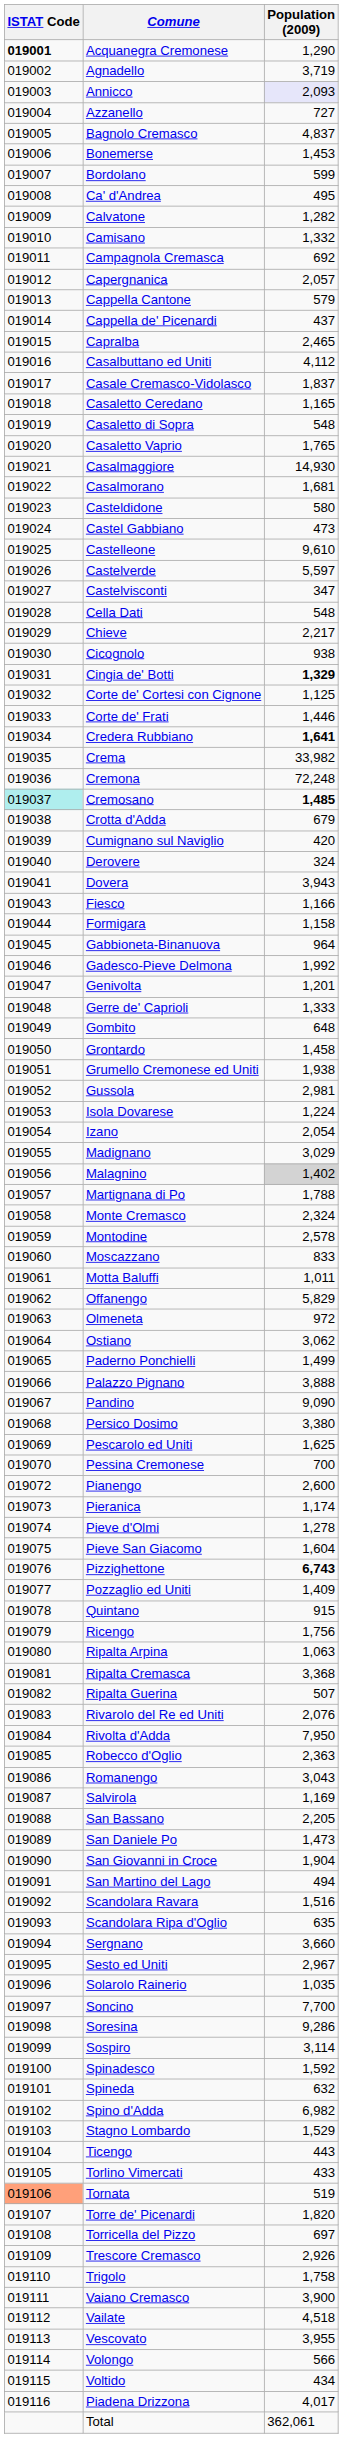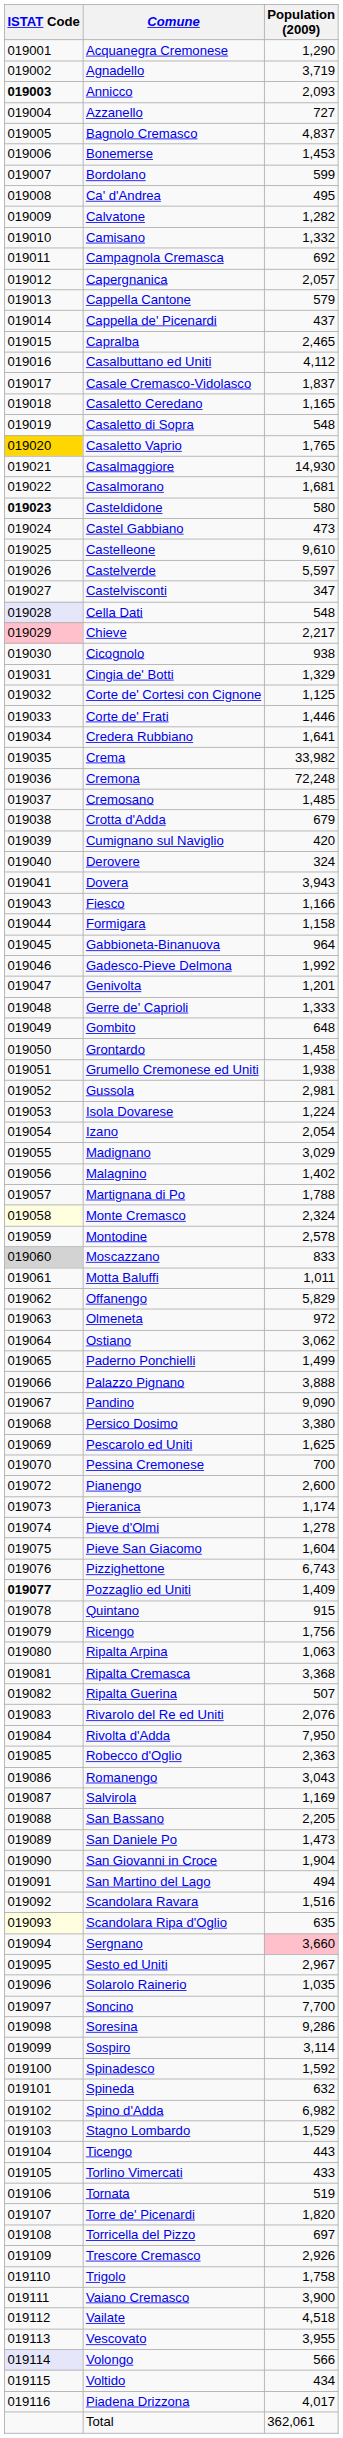(29, 50) bold -> (29, 50) normal
(29, 92) normal -> (29, 92) bold
(319, 92) lavender background -> (319, 92) no background
(29, 445) no background -> (29, 445) gold background
(29, 508) normal -> (29, 508) bold
(29, 612) no background -> (29, 612) lavender background
(29, 633) no background -> (29, 633) pink background
(319, 674) bold -> (319, 674) normal
(319, 737) bold -> (319, 737) normal
(29, 799) paleturquoise background -> (29, 799) no background
(319, 799) bold -> (319, 799) normal
(319, 1174) lightgrey background -> (319, 1174) no background
(29, 1215) no background -> (29, 1215) lightyellow background
(29, 1257) no background -> (29, 1257) lightgrey background
(319, 1569) bold -> (319, 1569) normal
(29, 1590) normal -> (29, 1590) bold
(29, 1923) no background -> (29, 1923) lightyellow background
(319, 1943) no background -> (319, 1943) pink background
(29, 2193) lightsalmon background -> (29, 2193) no background
(29, 2360) no background -> (29, 2360) lavender background
